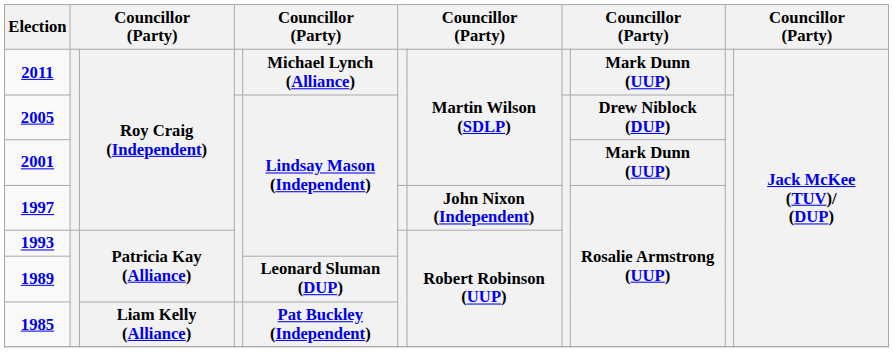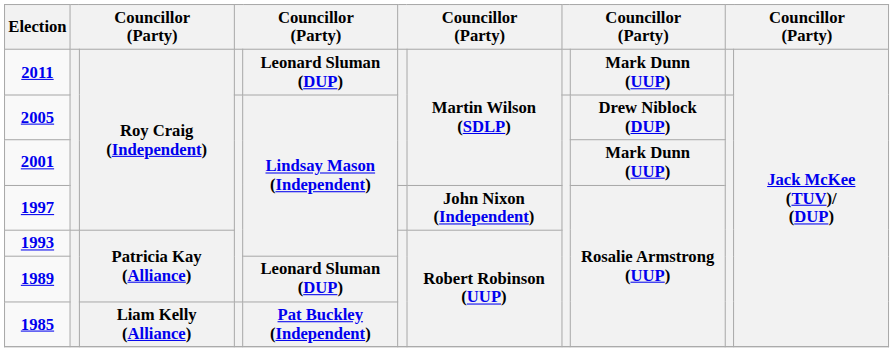(320, 72) Michael Lynch (Alliance) -> (320, 72) Leonard Sluman (DUP)
